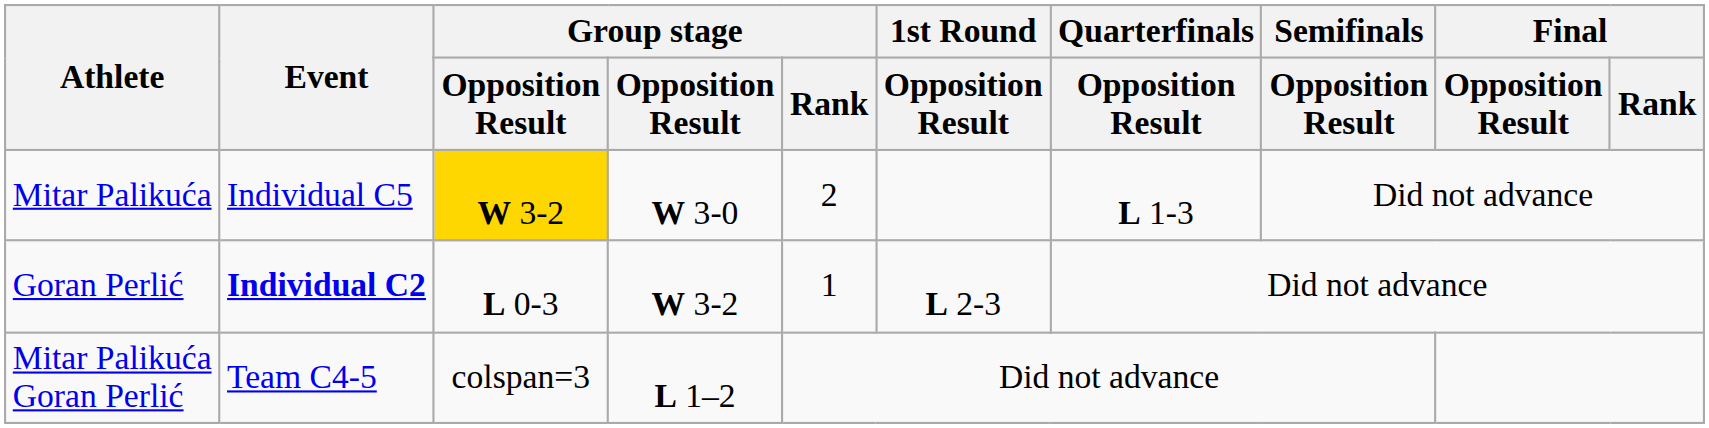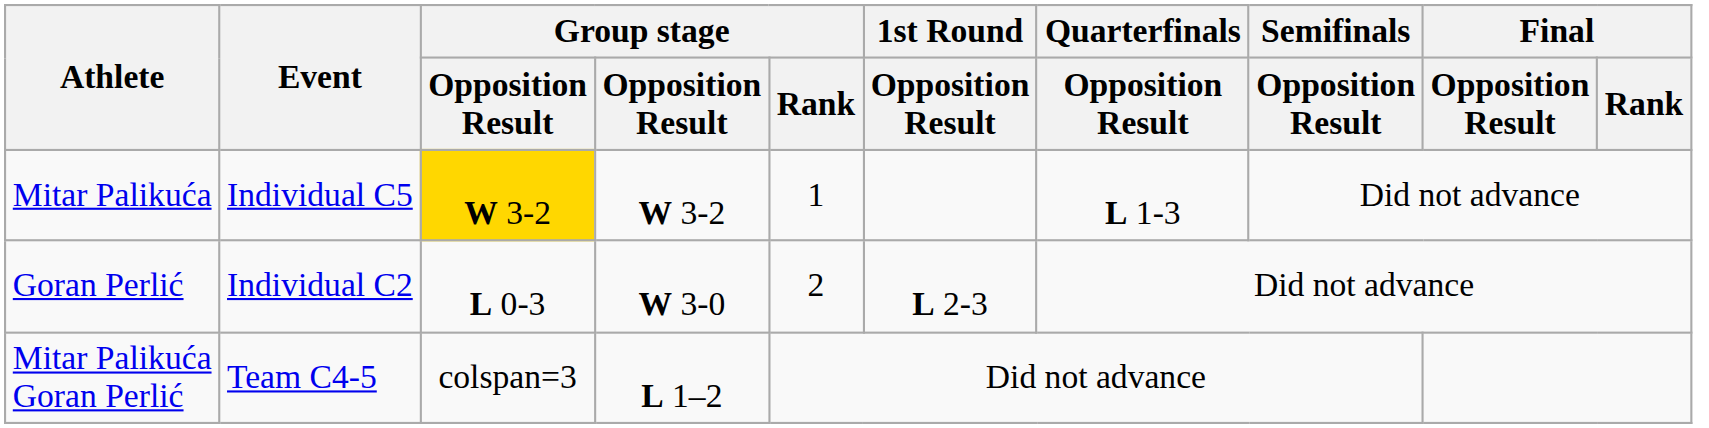(695, 213) W 3-0 -> (682, 213) W 3-2
(829, 194) 2 -> (816, 194) 1
(326, 285) bold -> (320, 285) normal
(695, 304) W 3-2 -> (682, 304) W 3-0
(829, 285) 1 -> (816, 285) 2
